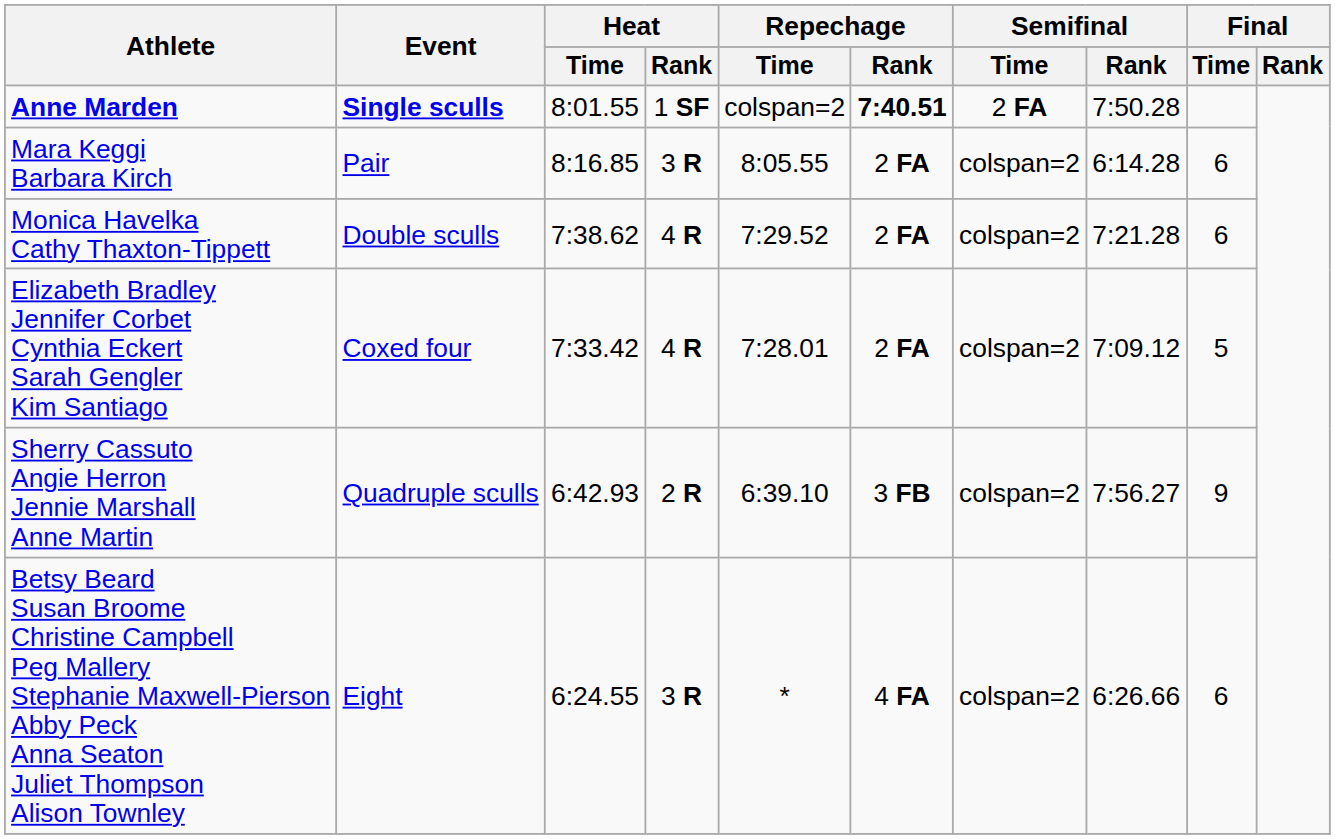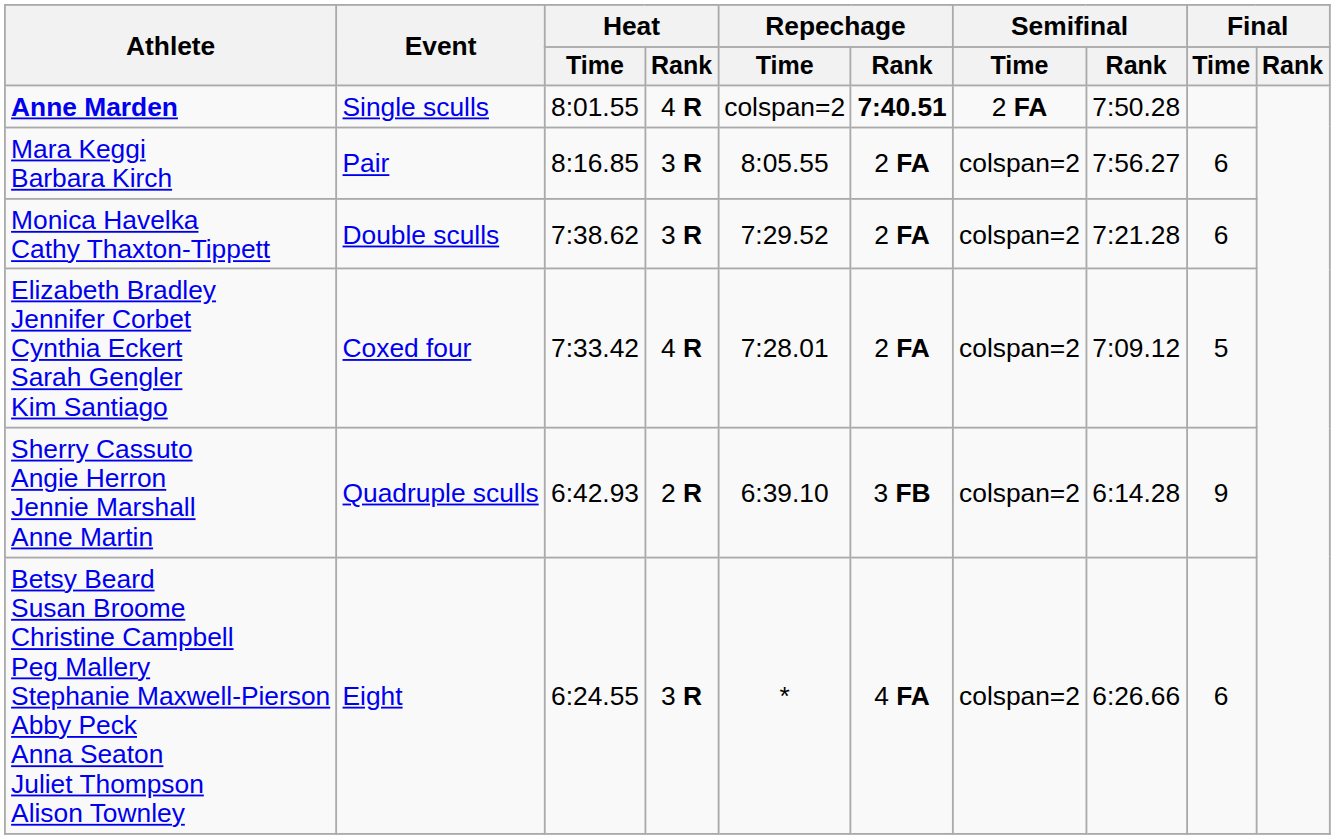(423, 107) bold -> (416, 107) normal
(682, 107) 1 SF -> (682, 107) 4 R
(1136, 163) 6:14.28 -> (1136, 163) 7:56.27
(682, 234) 4 R -> (682, 234) 3 R
(1136, 493) 7:56.27 -> (1136, 493) 6:14.28
